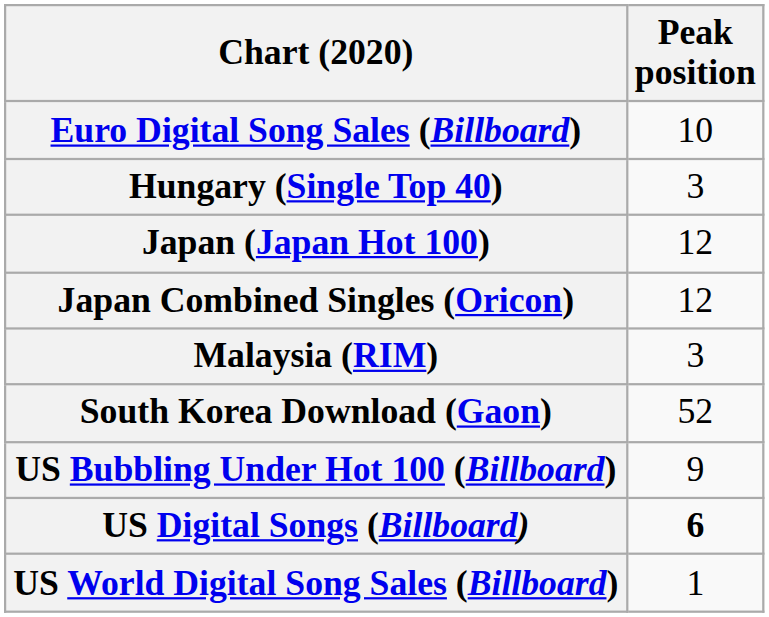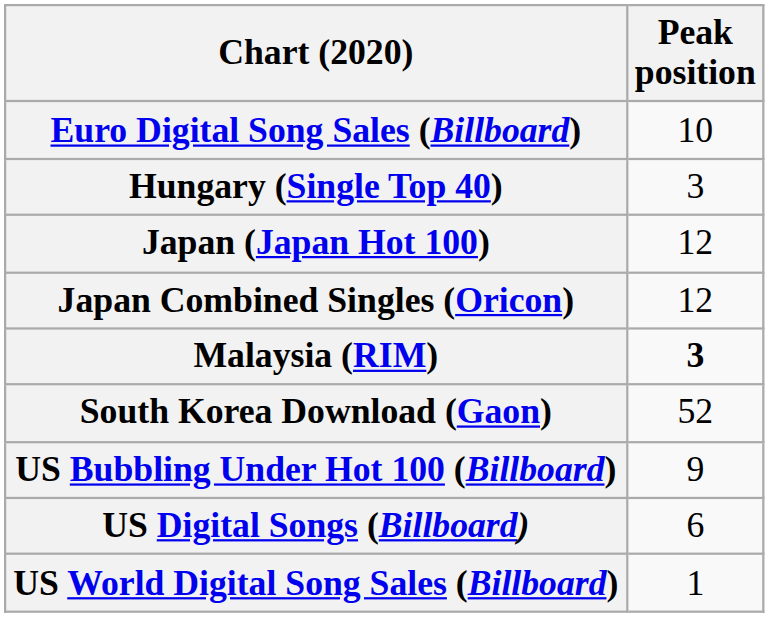(695, 355) normal -> (695, 355) bold
(695, 525) bold -> (695, 525) normal
